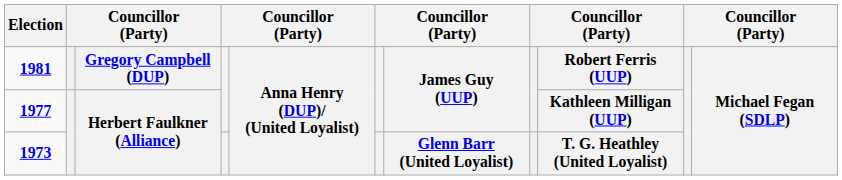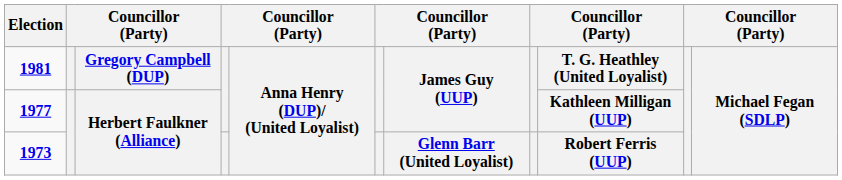(610, 68) Robert Ferris (UUP) -> (610, 68) T. G. Heathley (United Loyalist)
(610, 153) T. G. Heathley (United Loyalist) -> (610, 153) Robert Ferris (UUP)
